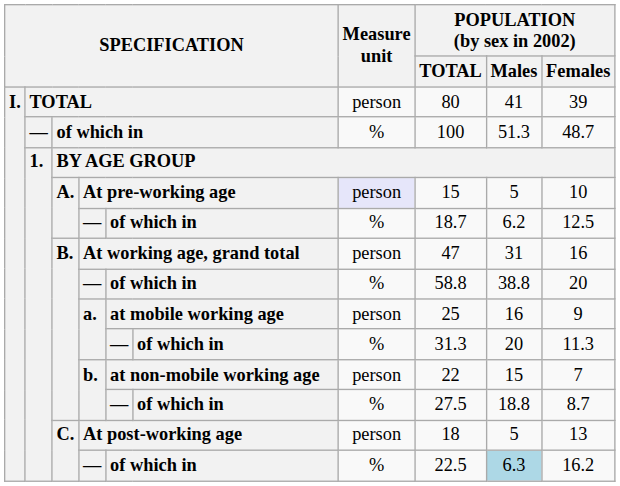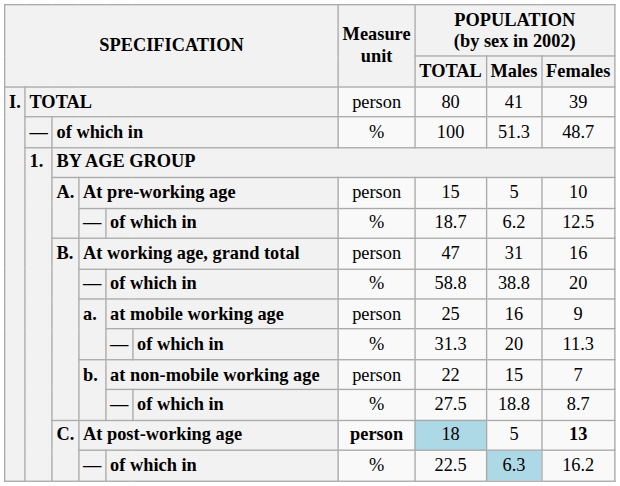(377, 192) lavender background -> (377, 192) no background
(377, 434) normal -> (377, 434) bold
(451, 434) no background -> (451, 434) lightblue background
(578, 434) normal -> (578, 434) bold
